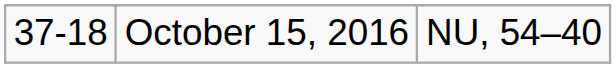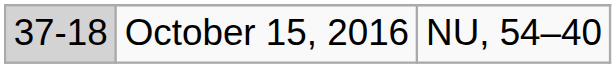(61, 33) no background -> (61, 33) lightgrey background
